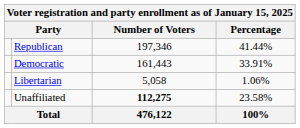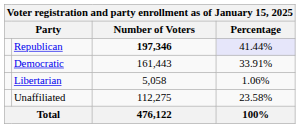(154, 47) normal -> (154, 47) bold
(256, 47) no background -> (256, 47) lavender background
(154, 98) bold -> (154, 98) normal
